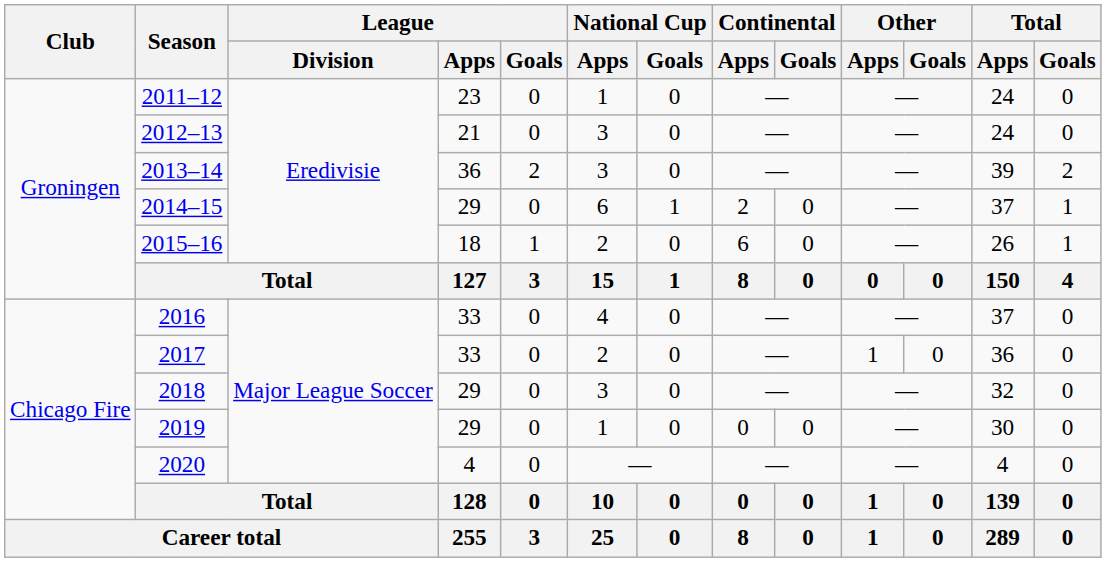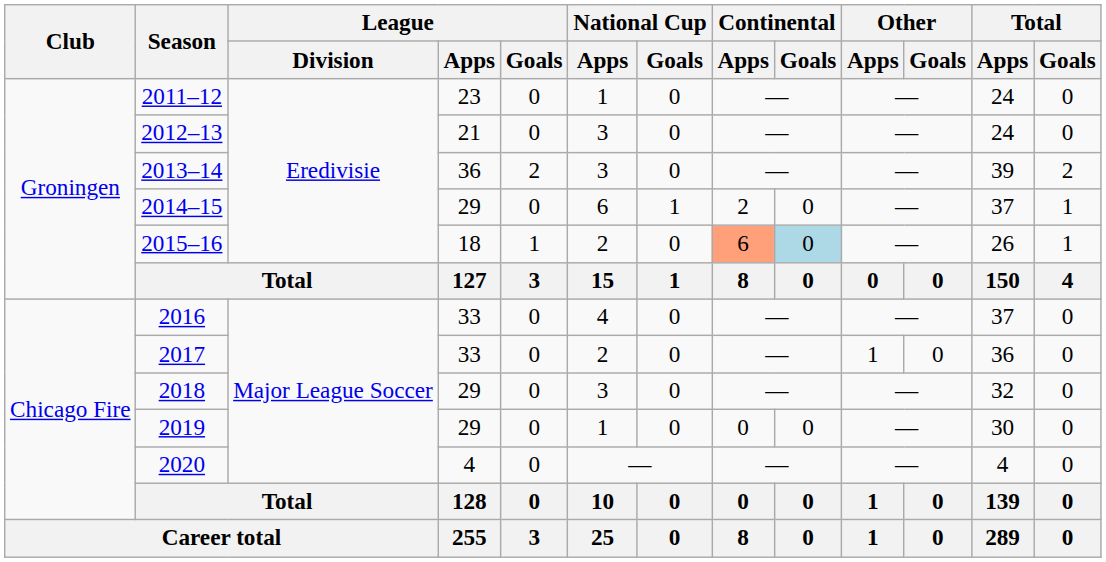(743, 243) no background -> (743, 243) lightsalmon background
(808, 243) no background -> (808, 243) lightblue background
